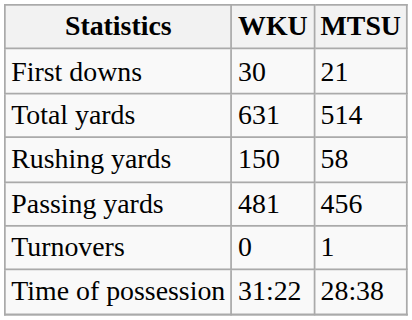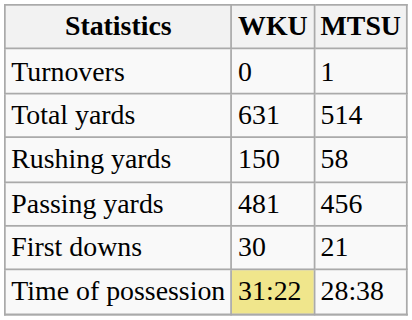rows swapped: (77, 70) <-> (68, 247)
(270, 291) no background -> (270, 291) khaki background
